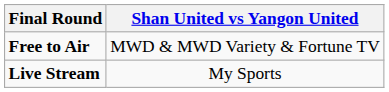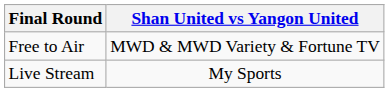(49, 45) bold -> (46, 45) normal
(54, 73) bold -> (51, 73) normal
